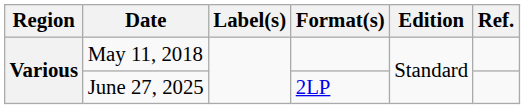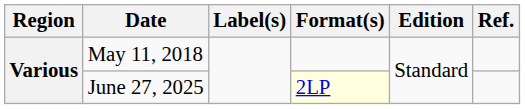(313, 86) no background -> (313, 86) lightyellow background
